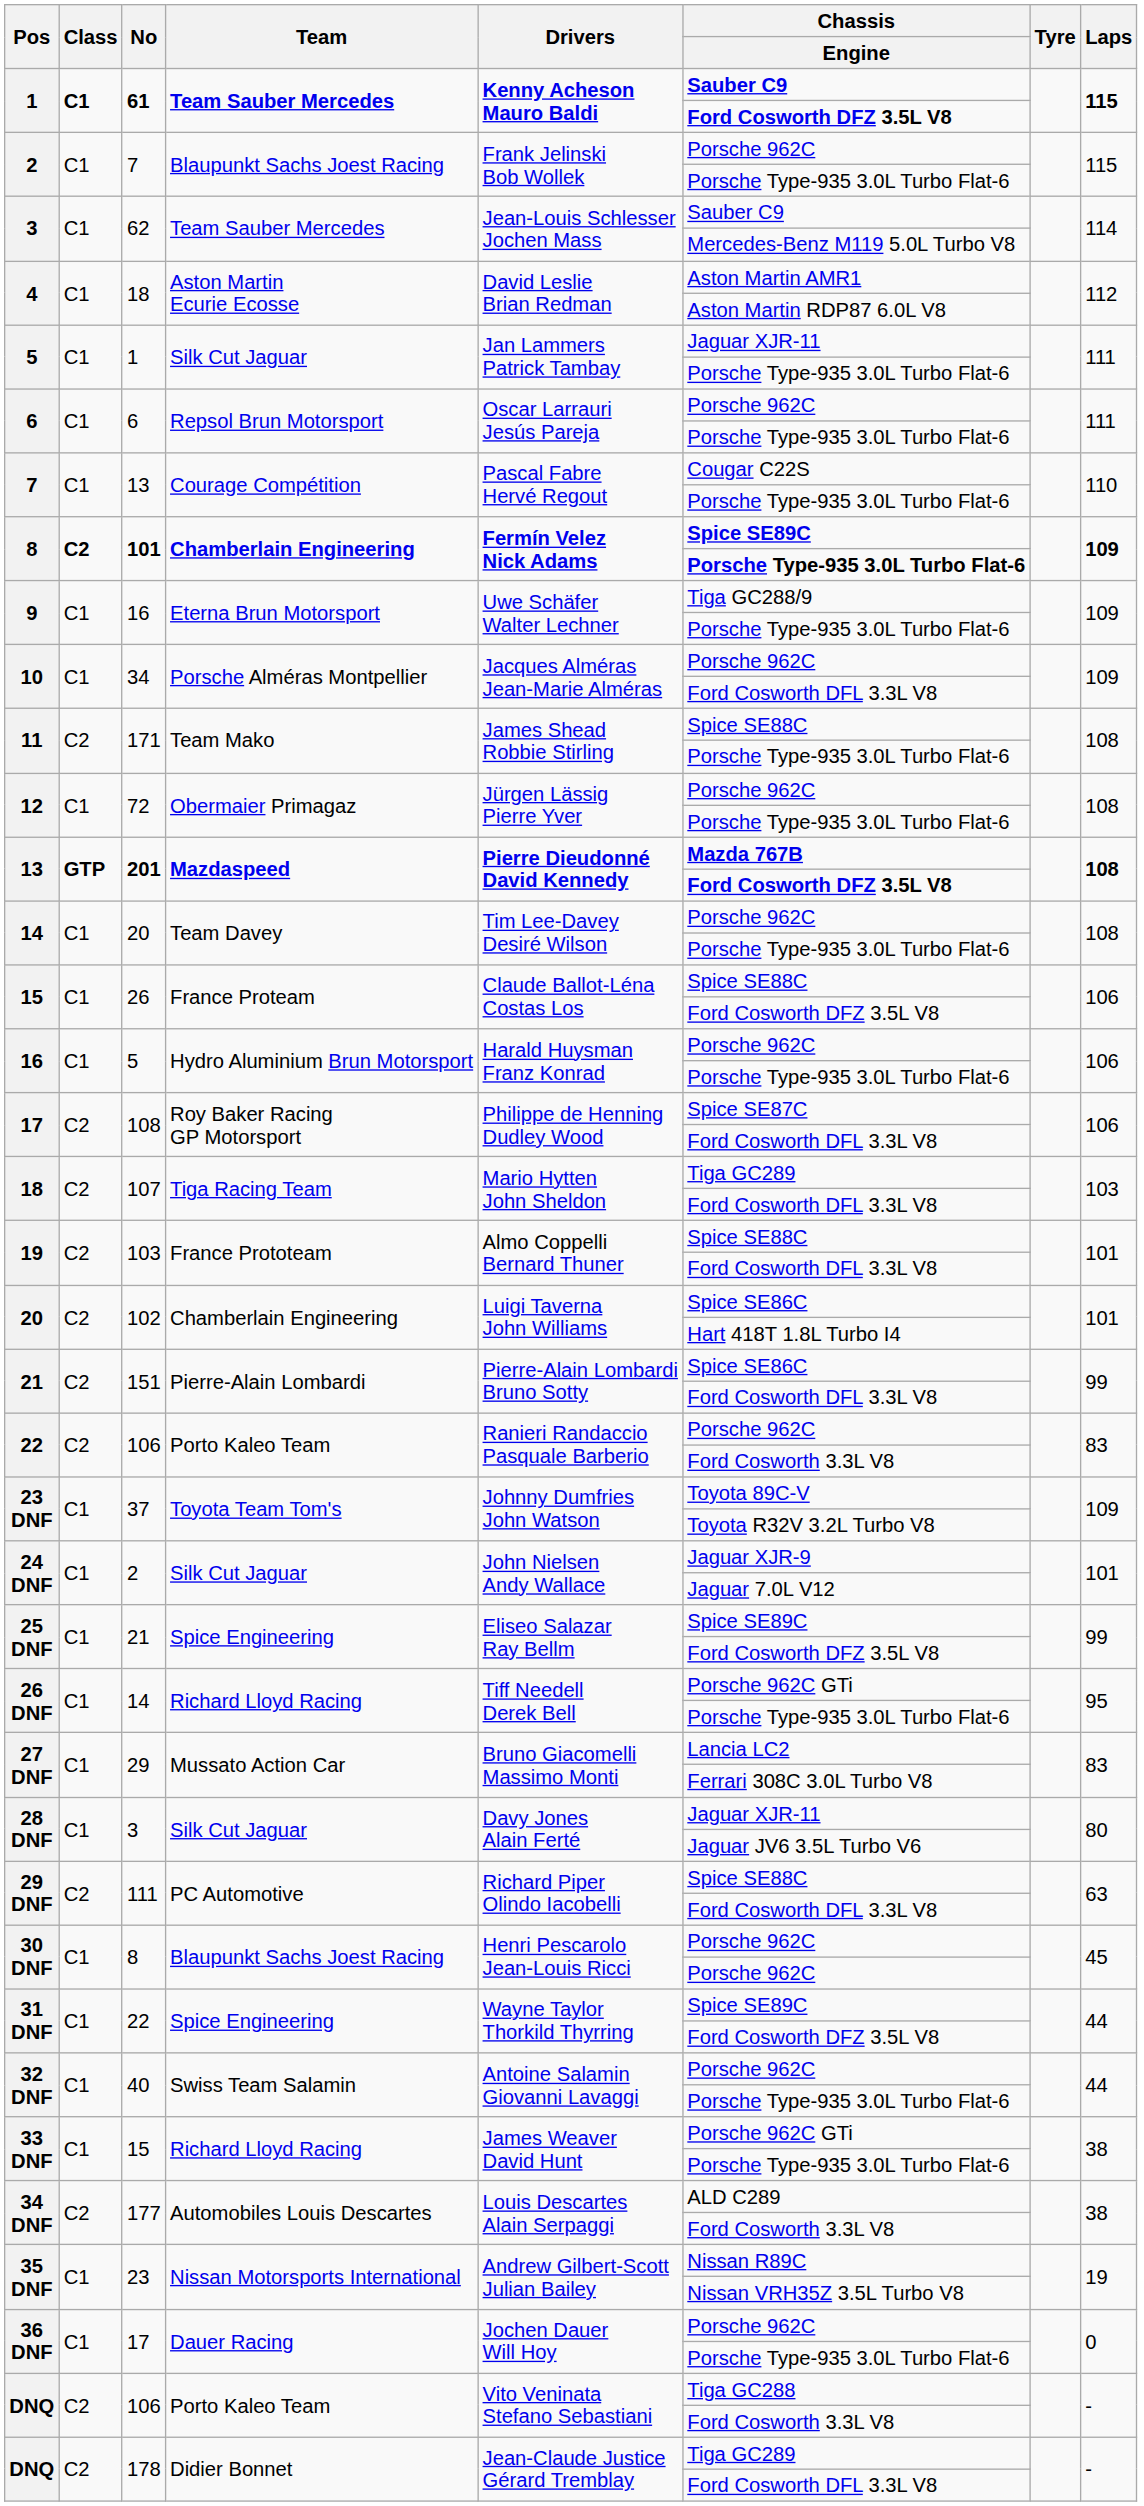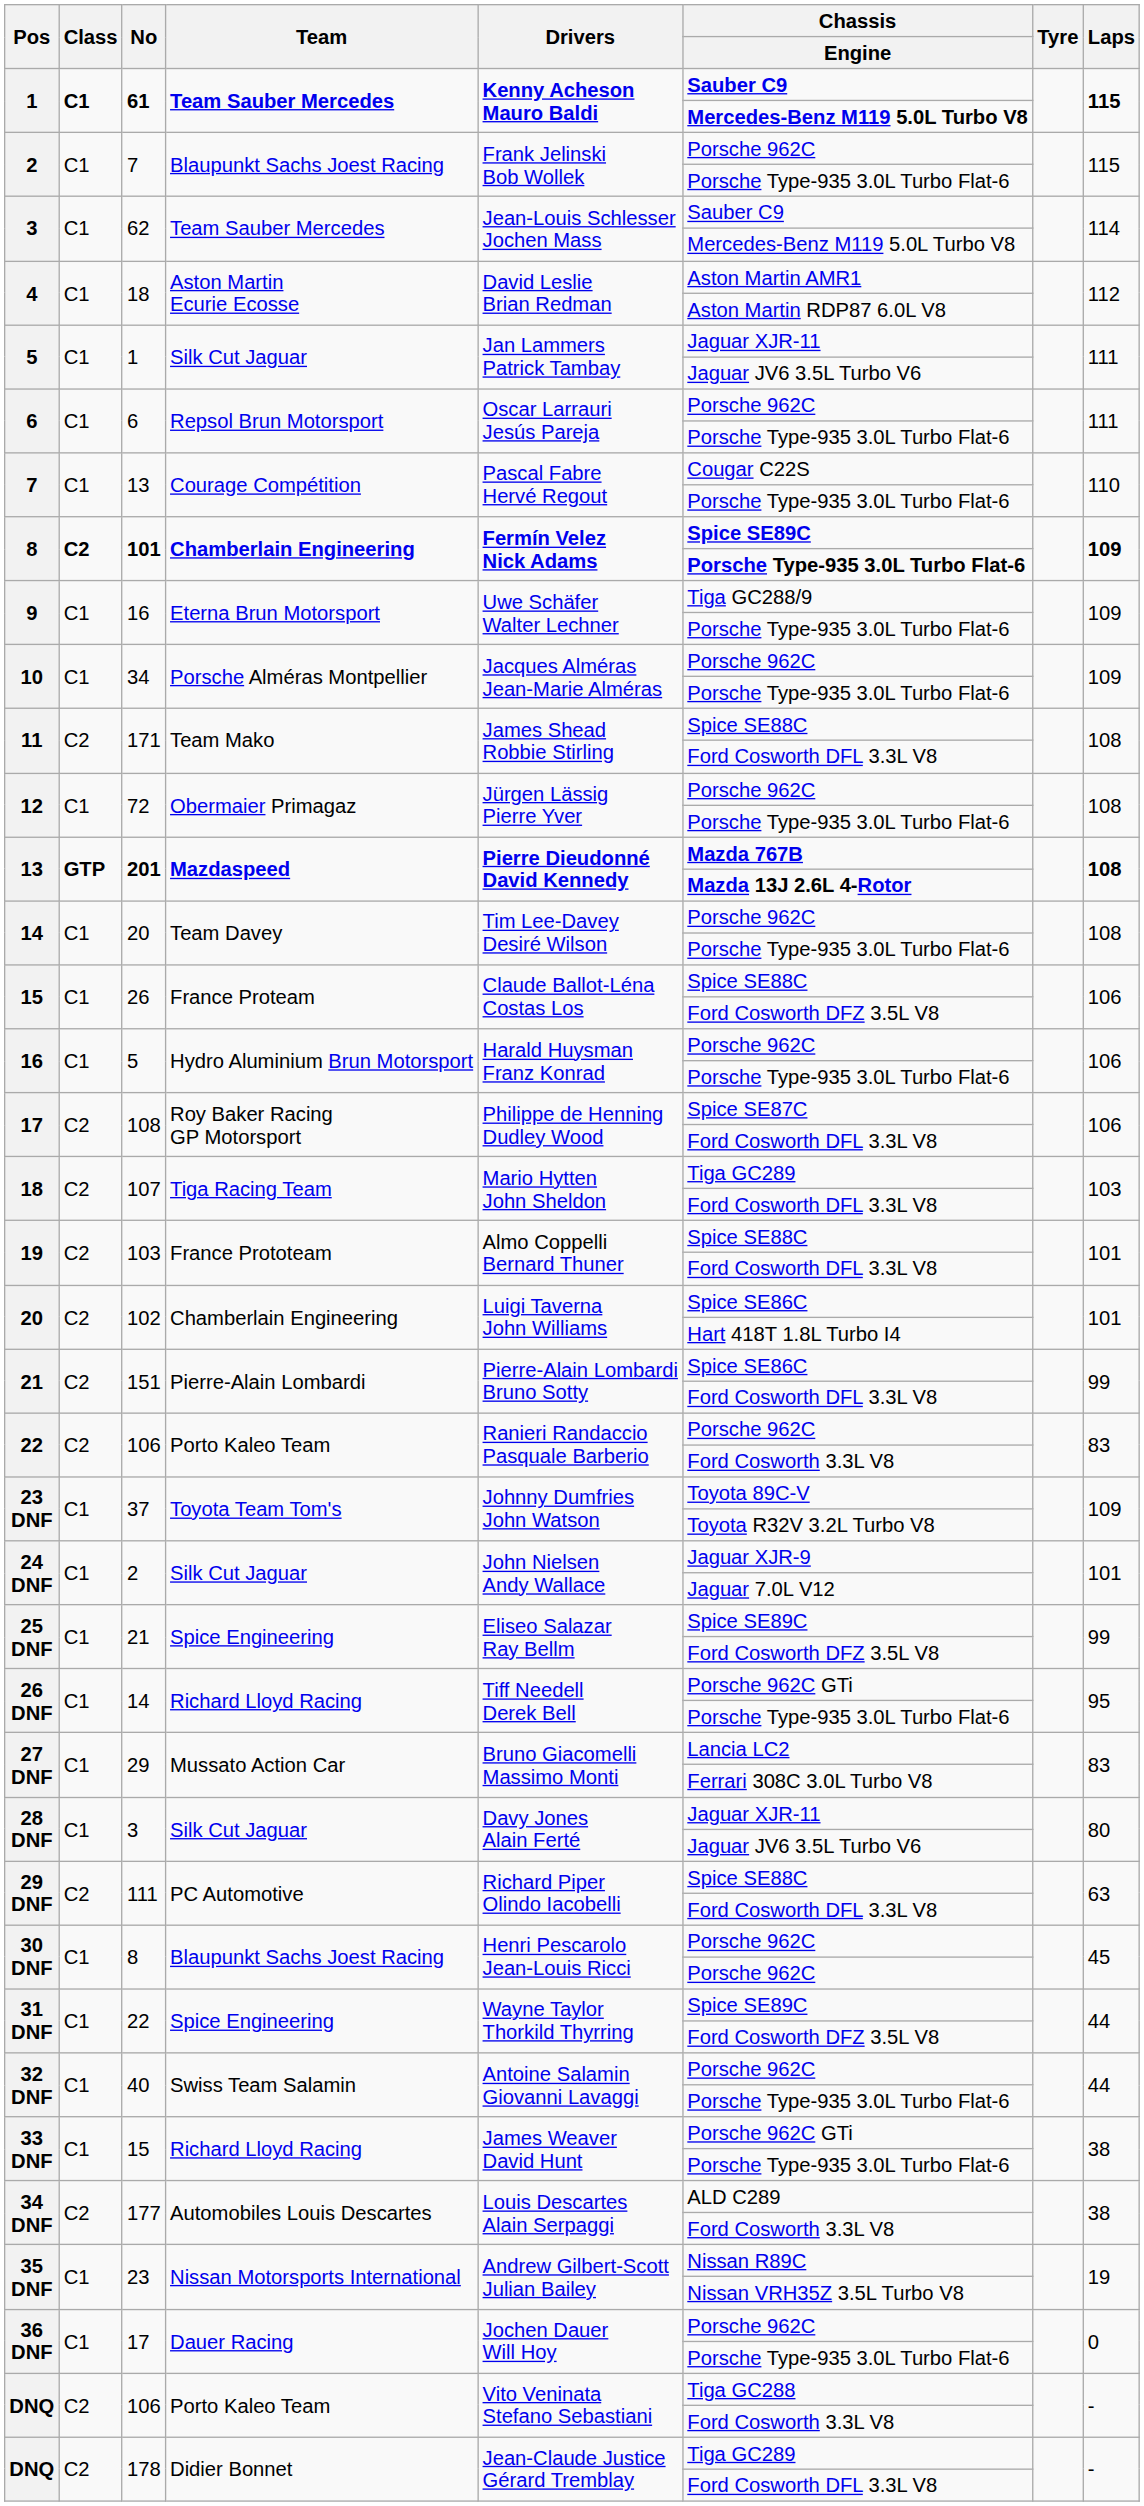(820, 117) Ford Cosworth DFZ 3.5L V8 -> (858, 117) Mercedes-Benz M119 5.0L Turbo V8
(848, 373) Porsche Type-935 3.0L Turbo Flat-6 -> (804, 373) Jaguar JV6 3.5L Turbo V6
(812, 693) Ford Cosworth DFL 3.3L V8 -> (848, 693) Porsche Type-935 3.0L Turbo Flat-6
(848, 757) Porsche Type-935 3.0L Turbo Flat-6 -> (812, 757) Ford Cosworth DFL 3.3L V8
(820, 885) Ford Cosworth DFZ 3.5L V8 -> (799, 885) Mazda 13J 2.6L 4-Rotor
